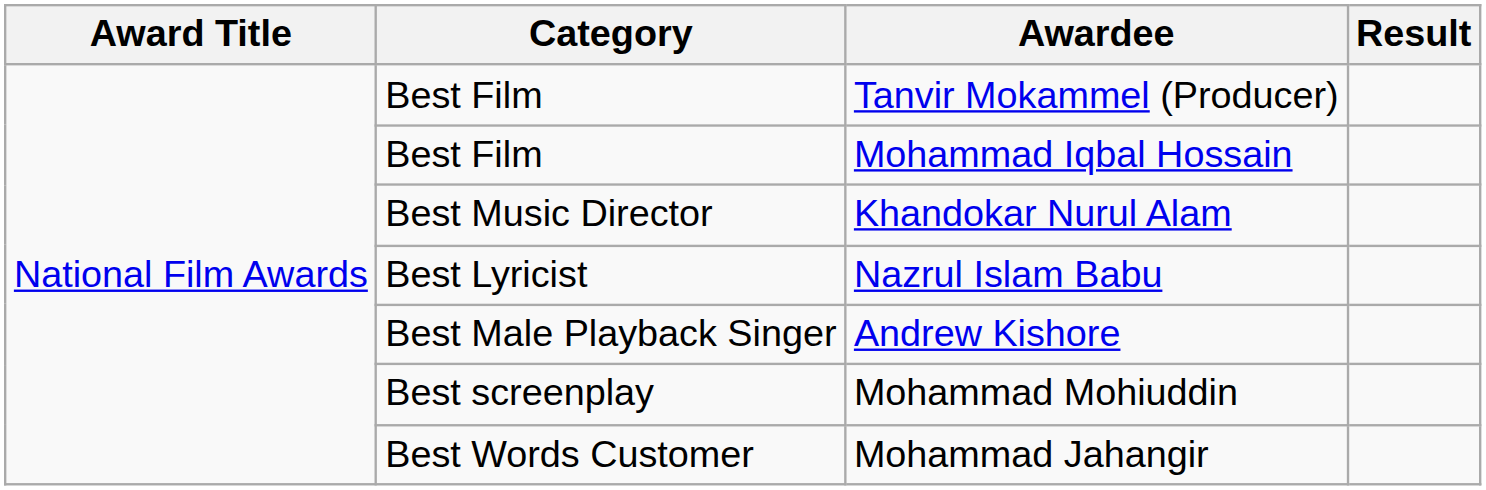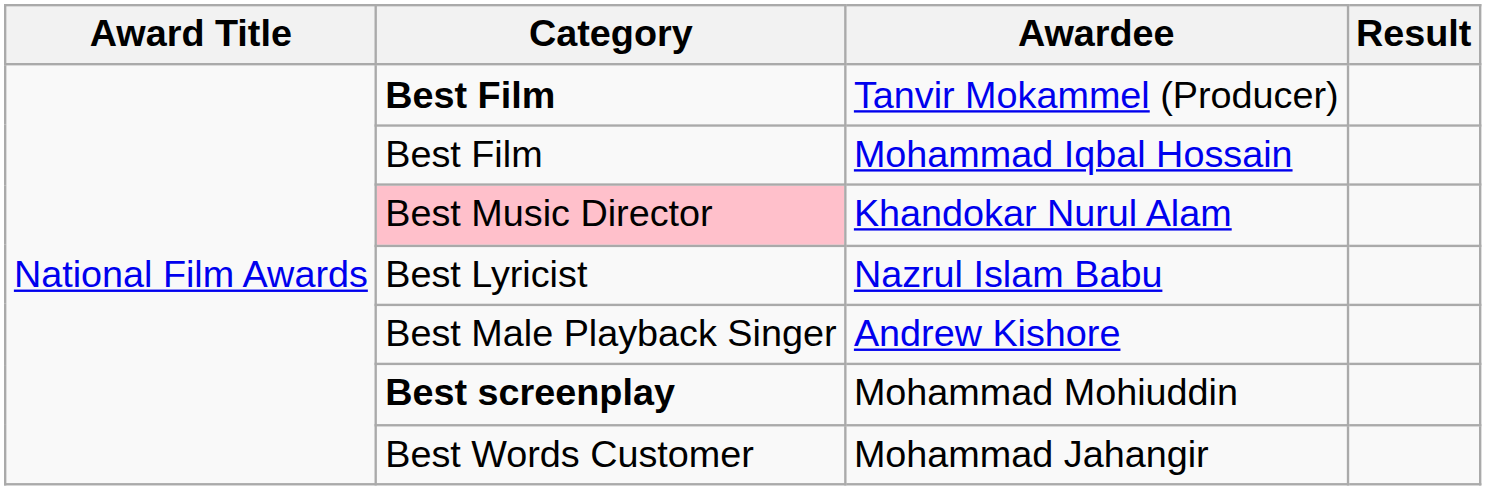(464, 94) normal -> (470, 94) bold
(549, 214) no background -> (549, 214) pink background
(520, 393) normal -> (530, 393) bold
